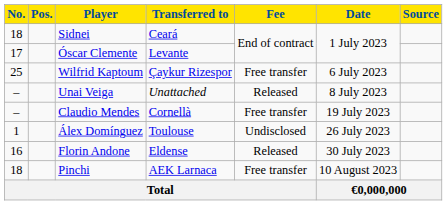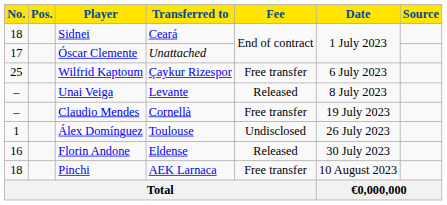(169, 53) Levante -> (177, 53) Unattached
(177, 92) Unattached -> (169, 92) Levante
